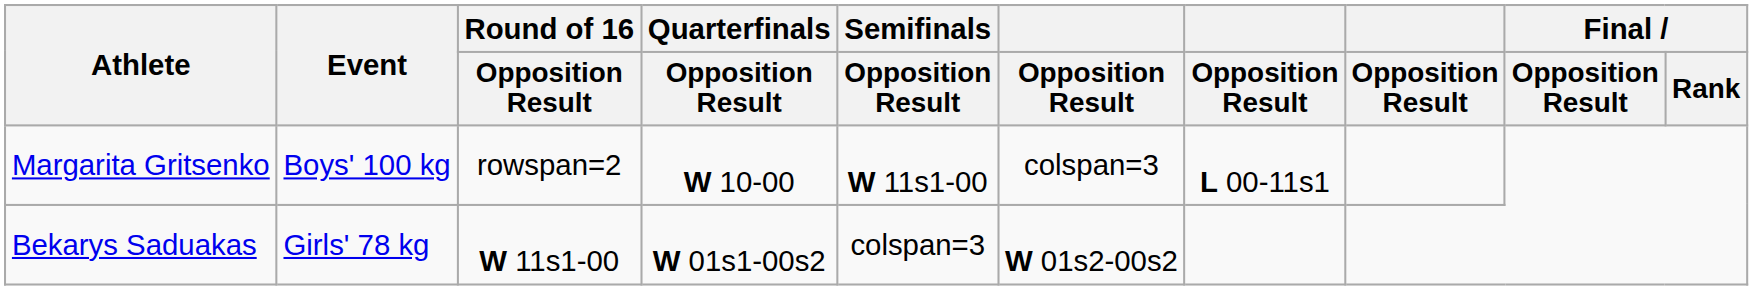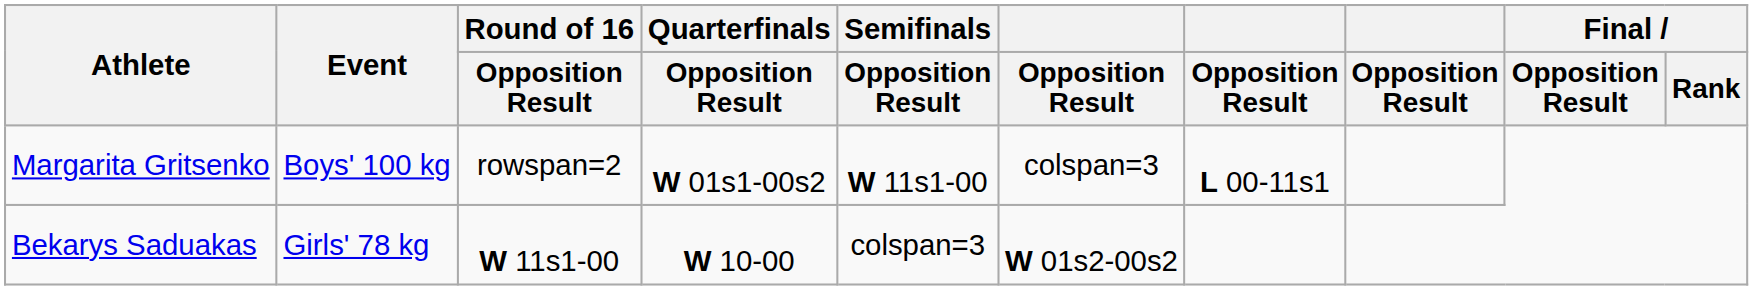(739, 182) W 10-00 -> (739, 182) W 01s1-00s2
(739, 261) W 01s1-00s2 -> (739, 261) W 10-00
